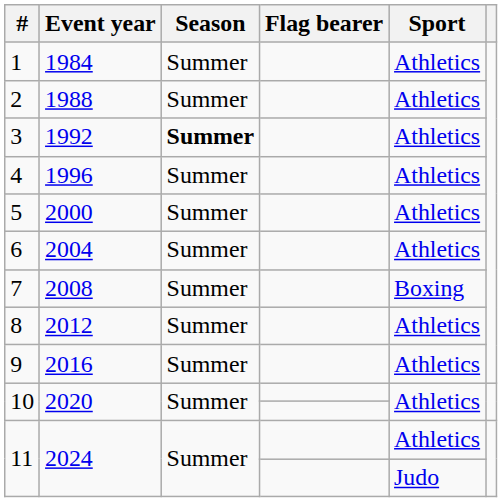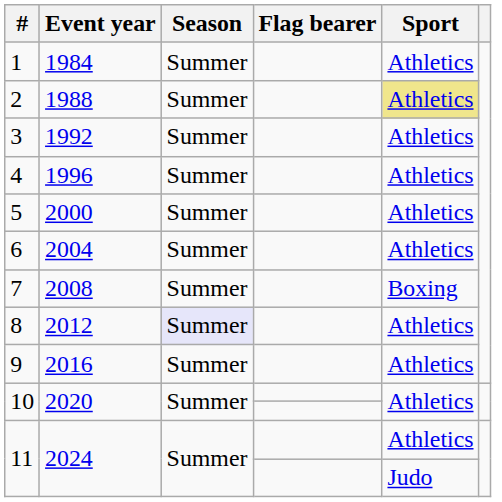(437, 99) no background -> (430, 99) khaki background
(210, 136) bold -> (207, 136) normal
(207, 325) no background -> (207, 325) lavender background
